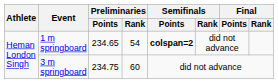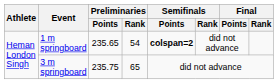(105, 43) 234.65 -> (105, 43) 235.65
(105, 67) 234.75 -> (105, 67) 235.75
(135, 67) 60 -> (135, 67) 65
